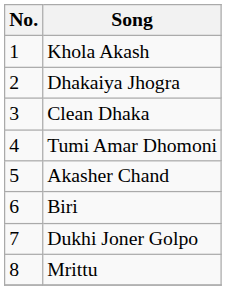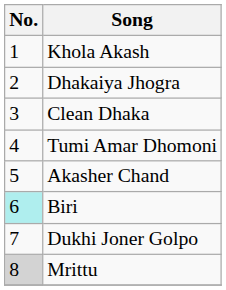(14, 207) no background -> (14, 207) paleturquoise background
(14, 269) no background -> (14, 269) lightgrey background
